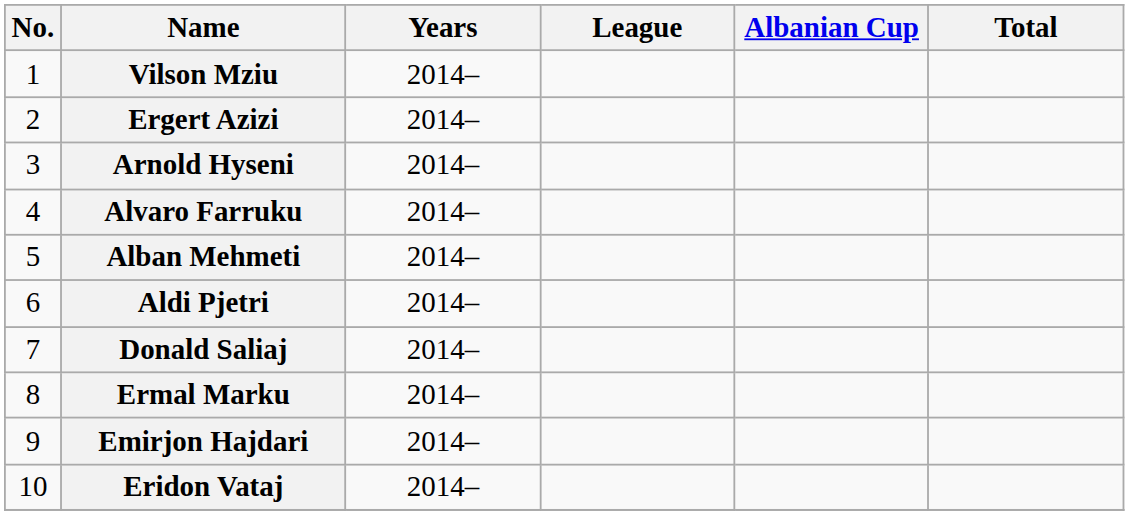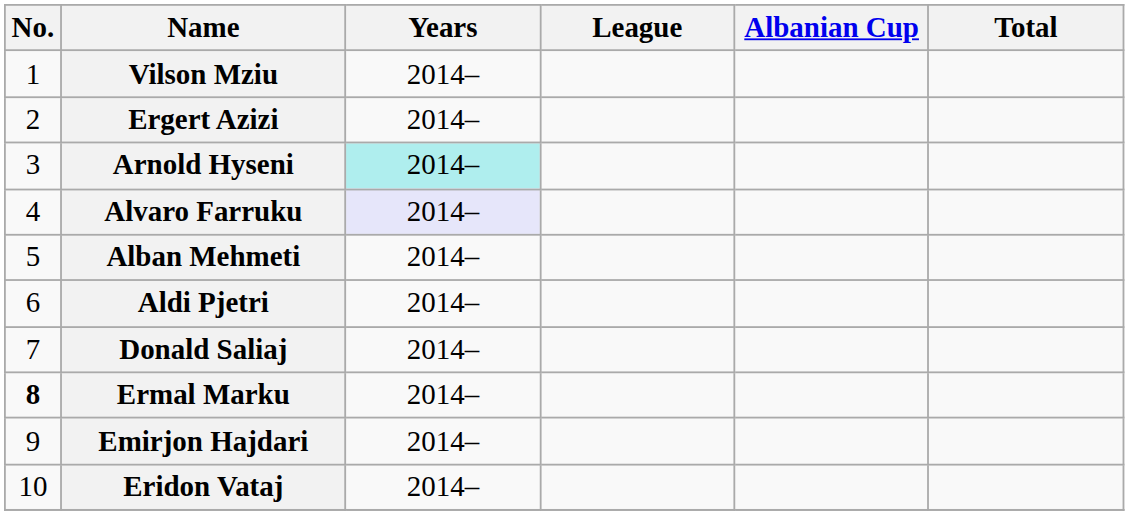(443, 165) no background -> (443, 165) paleturquoise background
(443, 211) no background -> (443, 211) lavender background
(33, 394) normal -> (33, 394) bold
